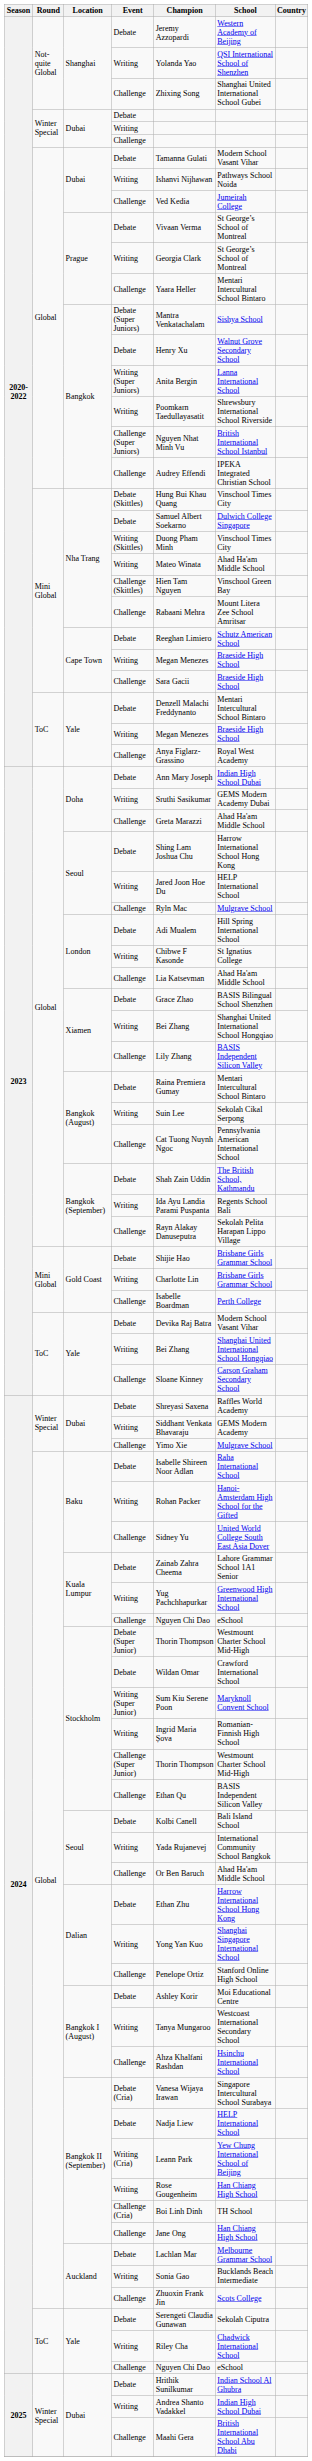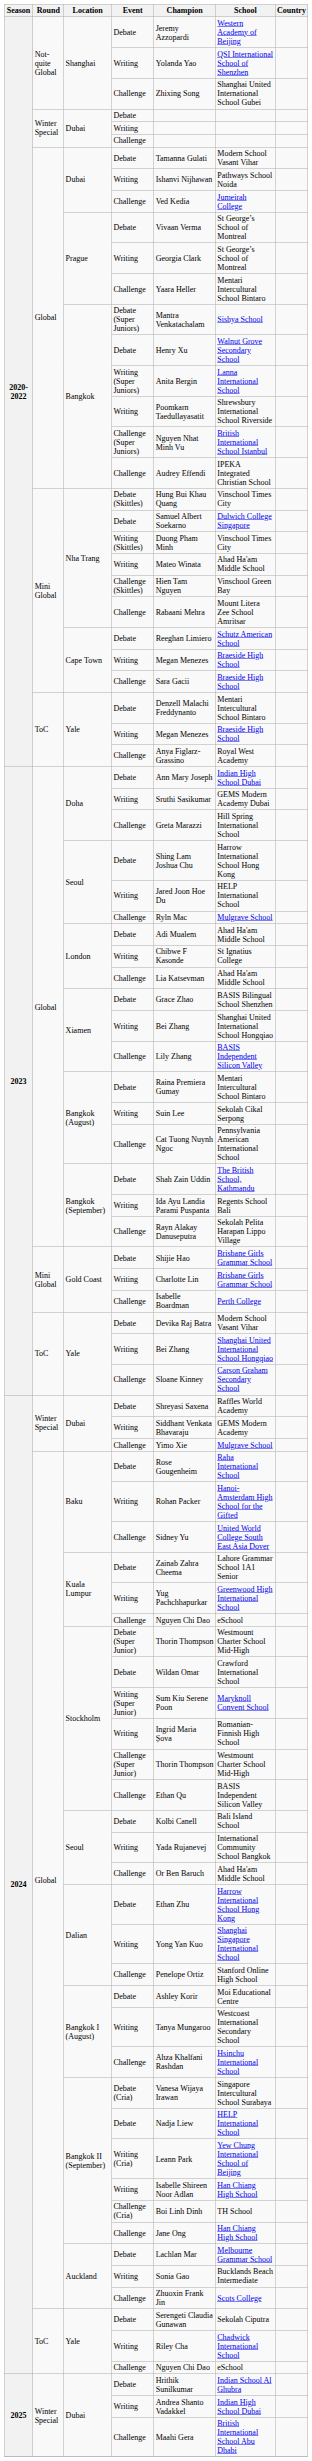(241, 821) Ahad Ha'am Middle School -> (238, 825) Hill Spring International School
(238, 930) Hill Spring International School -> (241, 934) Ahad Ha'am Middle School
(181, 1466) Isabelle Shireen Noor Adlan -> (176, 1466) Rose Gougenheim
(176, 2189) Rose Gougenheim -> (181, 2189) Isabelle Shireen Noor Adlan
